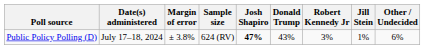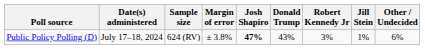columns swapped: (218, 17) <-> (182, 17)
